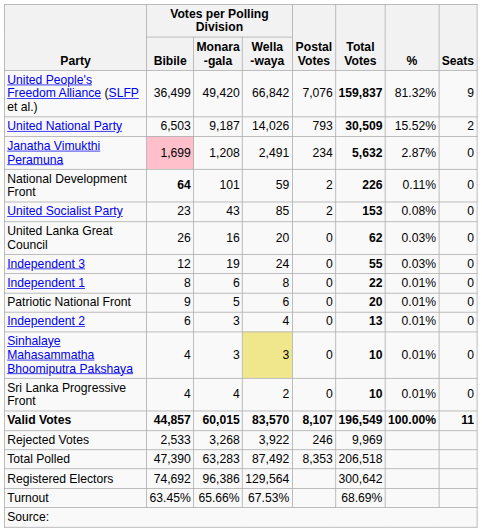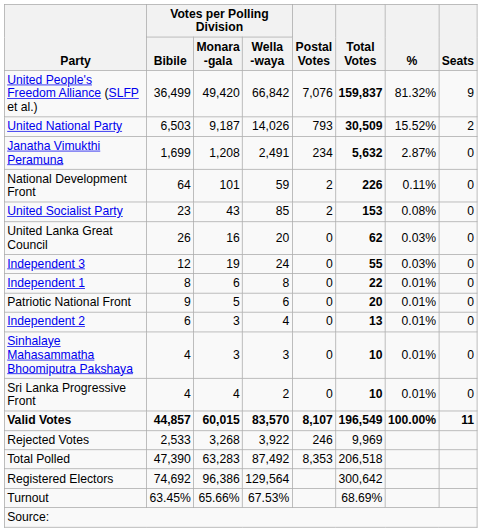(176, 152) pink background -> (176, 152) no background
(184, 185) bold -> (184, 185) normal
(286, 355) khaki background -> (286, 355) no background
